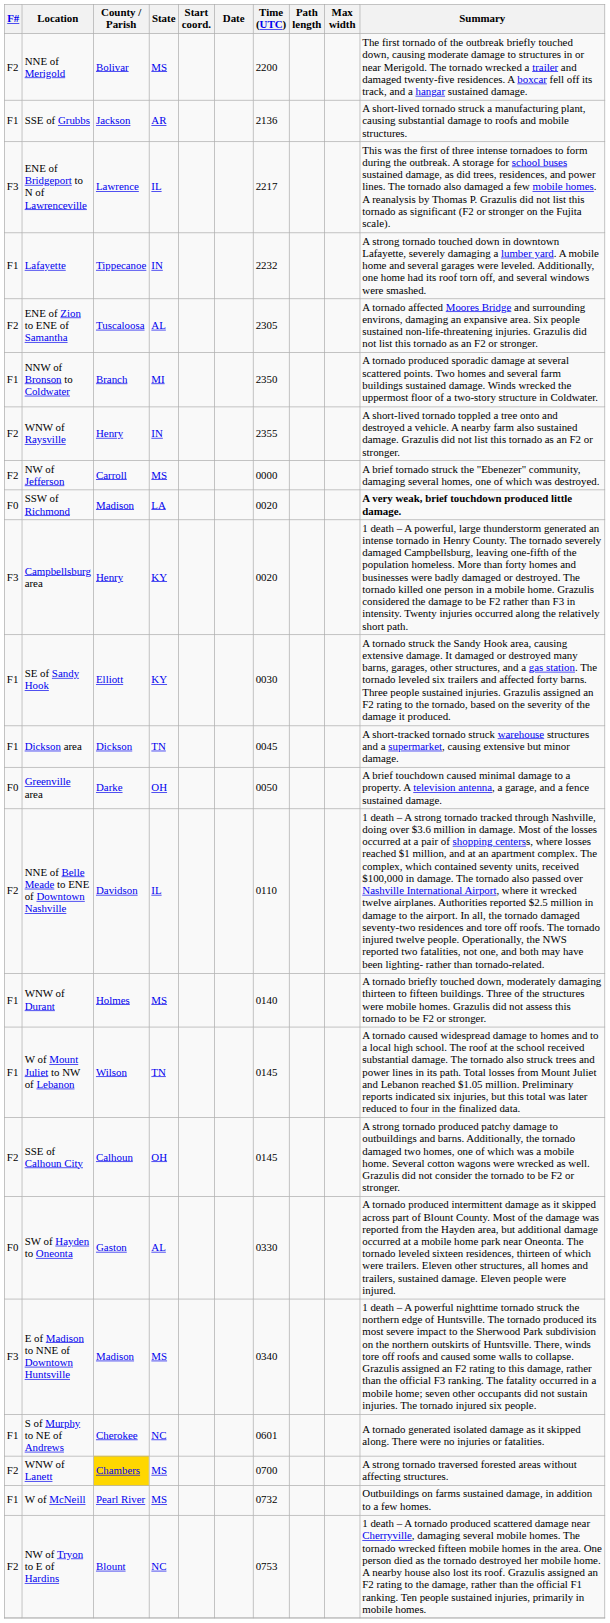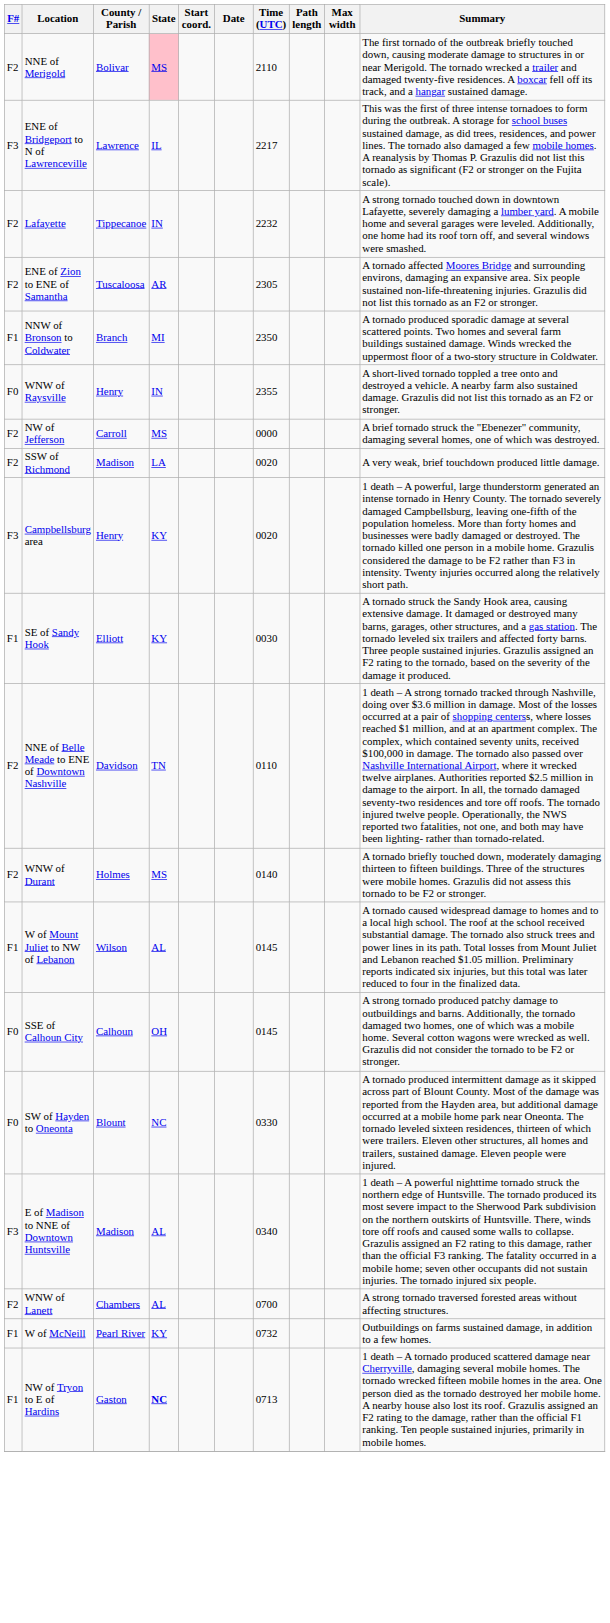(159, 67) no background -> (159, 67) pink background
(267, 67) 2200 -> (266, 67) 2110
- row: (57, 121)
(13, 265) F1 -> (13, 224) F2
(159, 325) AL -> (159, 284) AR
(13, 433) F2 -> (13, 392) F0
(13, 505) F0 -> (13, 463) F2
(467, 505) bold -> (481, 463) normal
- row: (53, 746)
- row: (48, 788)
(156, 891) IL -> (159, 765) TN
(13, 1000) F1 -> (13, 875) F2
(159, 1072) TN -> (159, 947) AL
(13, 1157) F2 -> (13, 1031) F0
(111, 1247) Gaston -> (111, 1122) Blount
(159, 1247) AL -> (159, 1122) NC
(159, 1356) MS -> (159, 1231) AL
- row: (52, 1435)
(118, 1470) gold background -> (118, 1304) no background
(159, 1470) MS -> (159, 1304) AL
(159, 1500) MS -> (159, 1333) KY
(13, 1566) F2 -> (13, 1399) F1
(111, 1566) Blount -> (111, 1399) Gaston
(159, 1566) normal -> (159, 1399) bold
(267, 1566) 0753 -> (267, 1399) 0713
